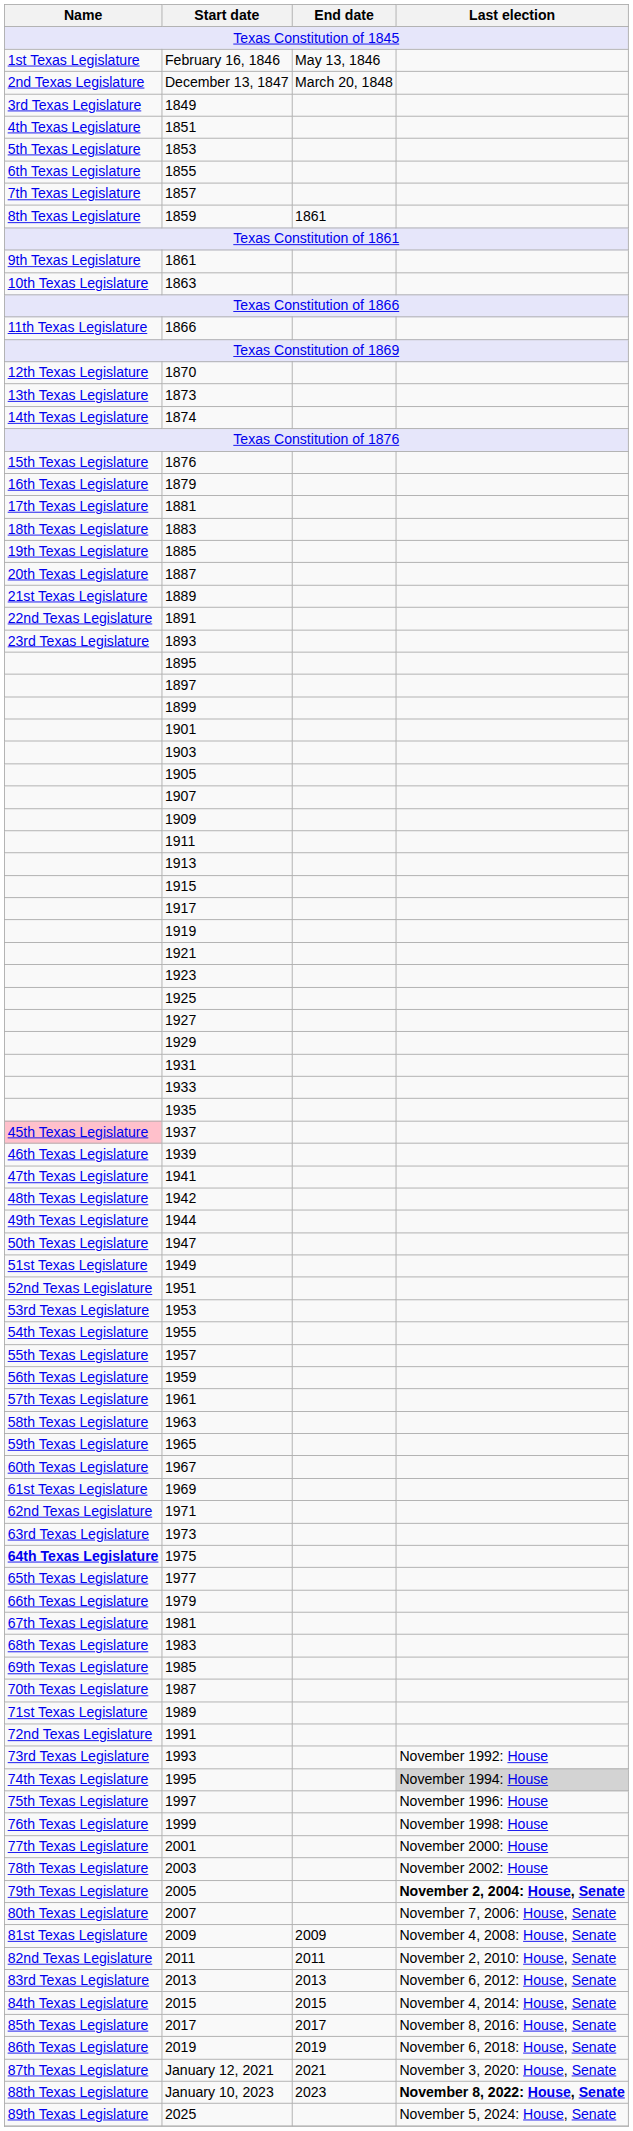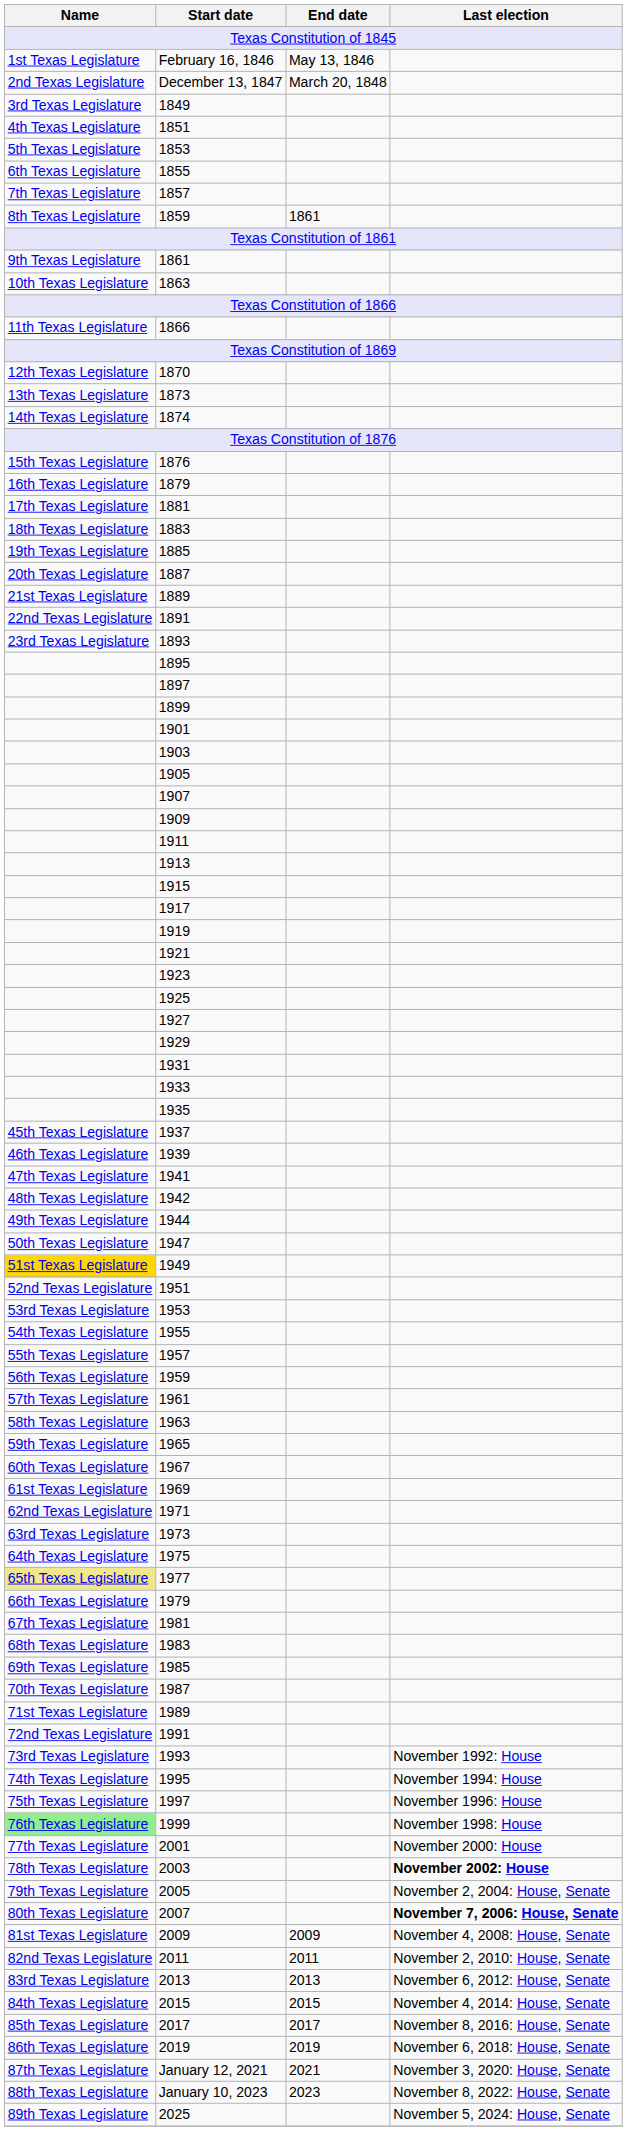(78, 1132) pink background -> (78, 1132) no background
(78, 1266) no background -> (78, 1266) gold background
(83, 1556) bold -> (78, 1556) normal
(78, 1578) no background -> (78, 1578) khaki background
(474, 1779) lightgrey background -> (468, 1779) no background
(78, 1824) no background -> (78, 1824) lightgreen background
(474, 1869) normal -> (471, 1869) bold
(512, 1891) bold -> (502, 1891) normal
(508, 1913) normal -> (506, 1913) bold
(512, 2092) bold -> (502, 2092) normal
